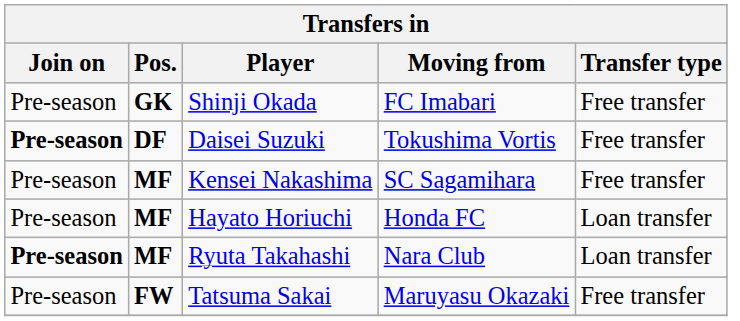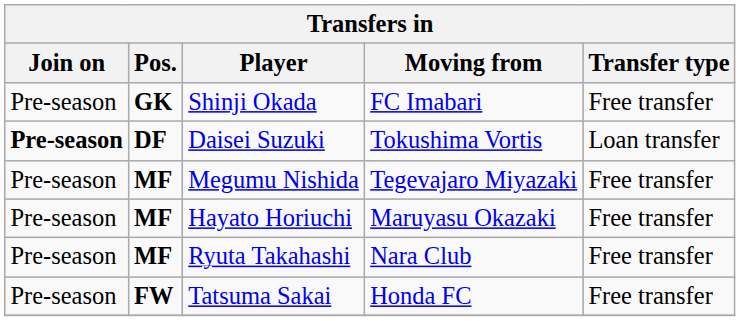(643, 140) Free transfer -> (654, 140) Loan transfer
- row: (280, 179)
+ row: (274, 179)
(434, 218) Honda FC -> (463, 218) Maruyasu Okazaki
(646, 218) Loan transfer -> (651, 218) Free transfer
(67, 256) bold -> (63, 256) normal
(646, 256) Loan transfer -> (651, 256) Free transfer
(477, 295) Maruyasu Okazaki -> (421, 295) Honda FC
